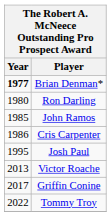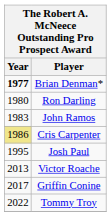(18, 117) 1985 -> (18, 117) 1983
(18, 134) no background -> (18, 134) khaki background
